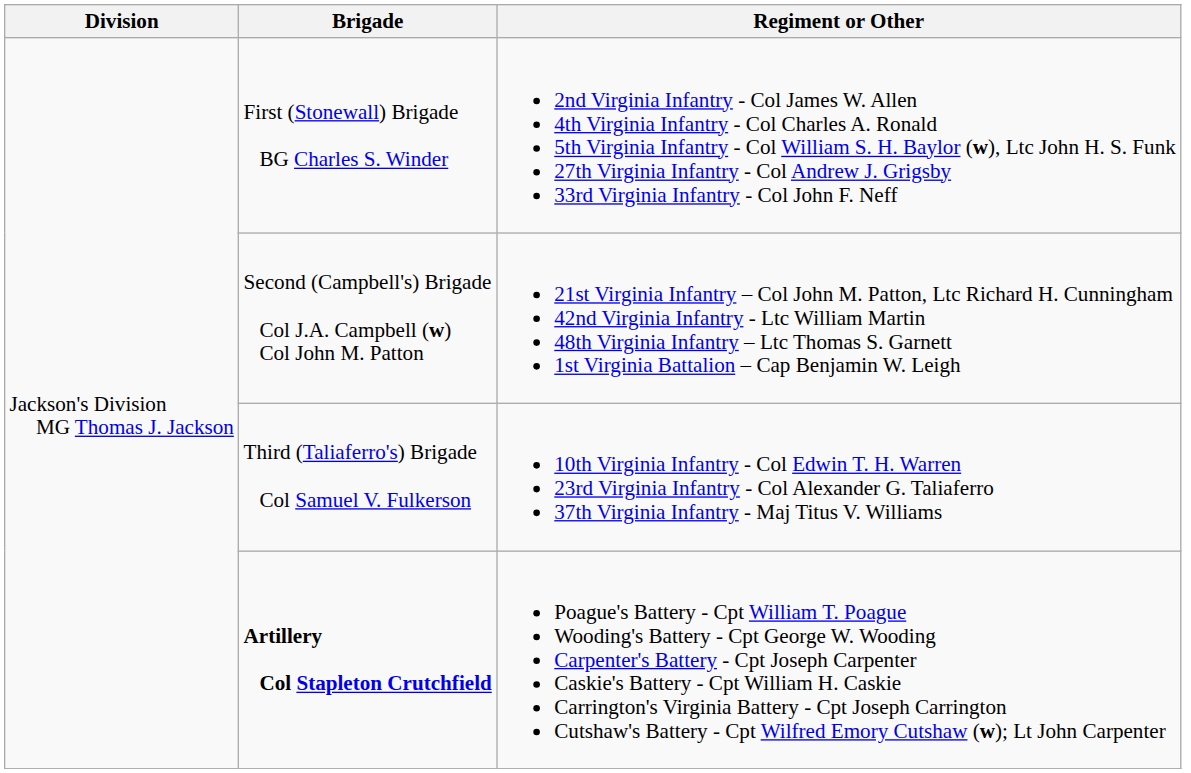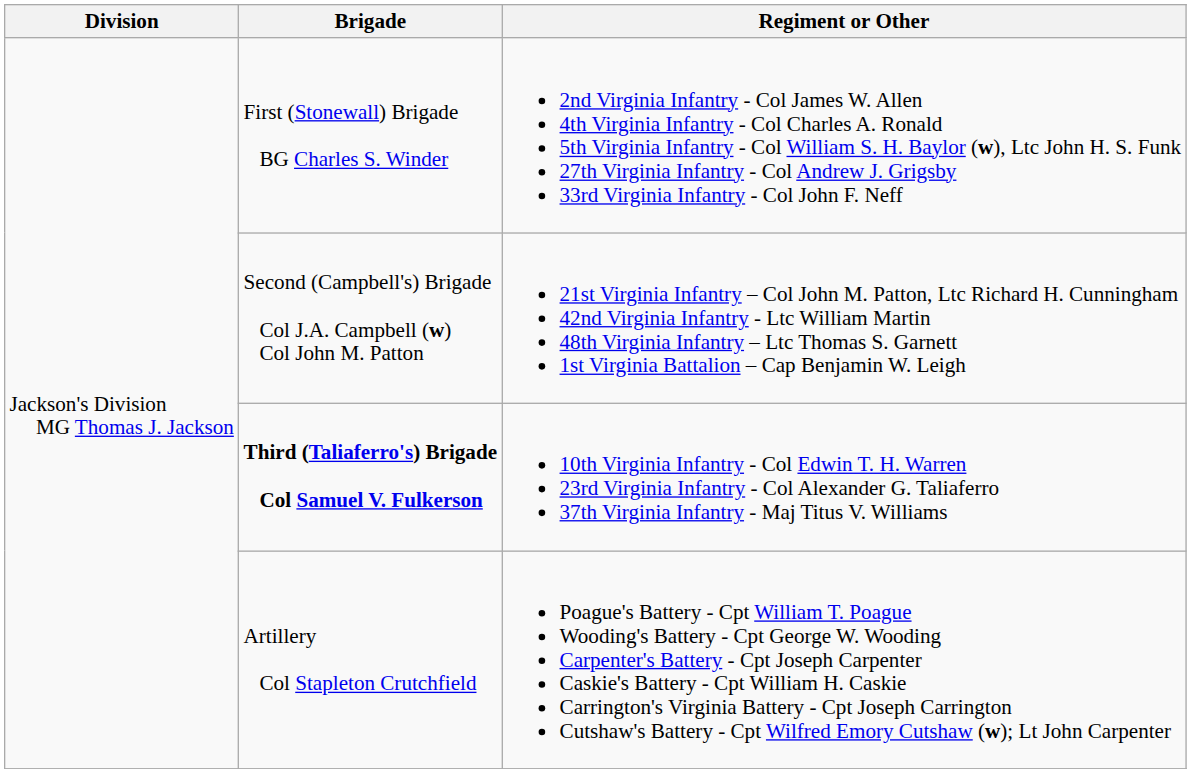(360, 476) normal -> (370, 476) bold
(368, 659) bold -> (360, 659) normal
